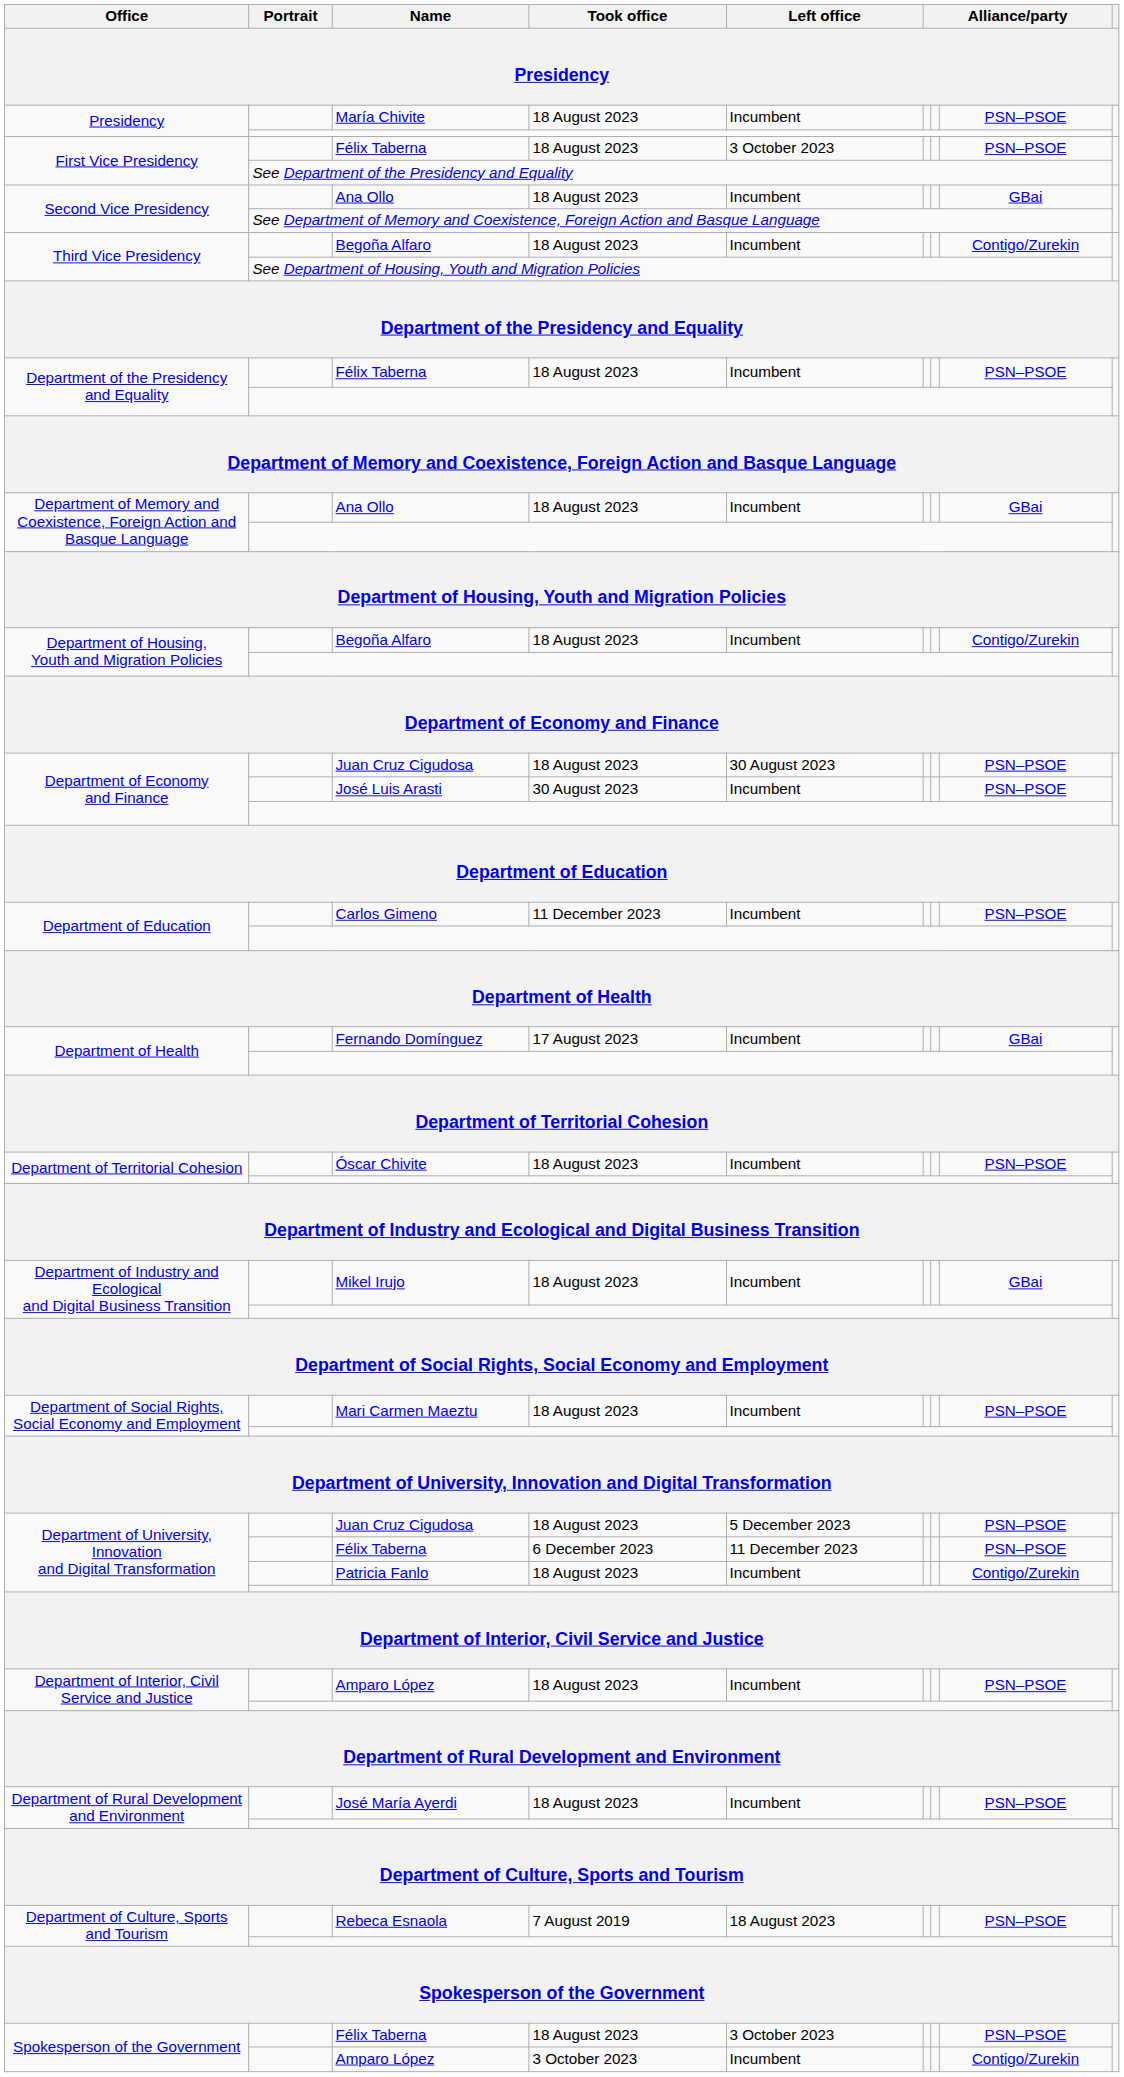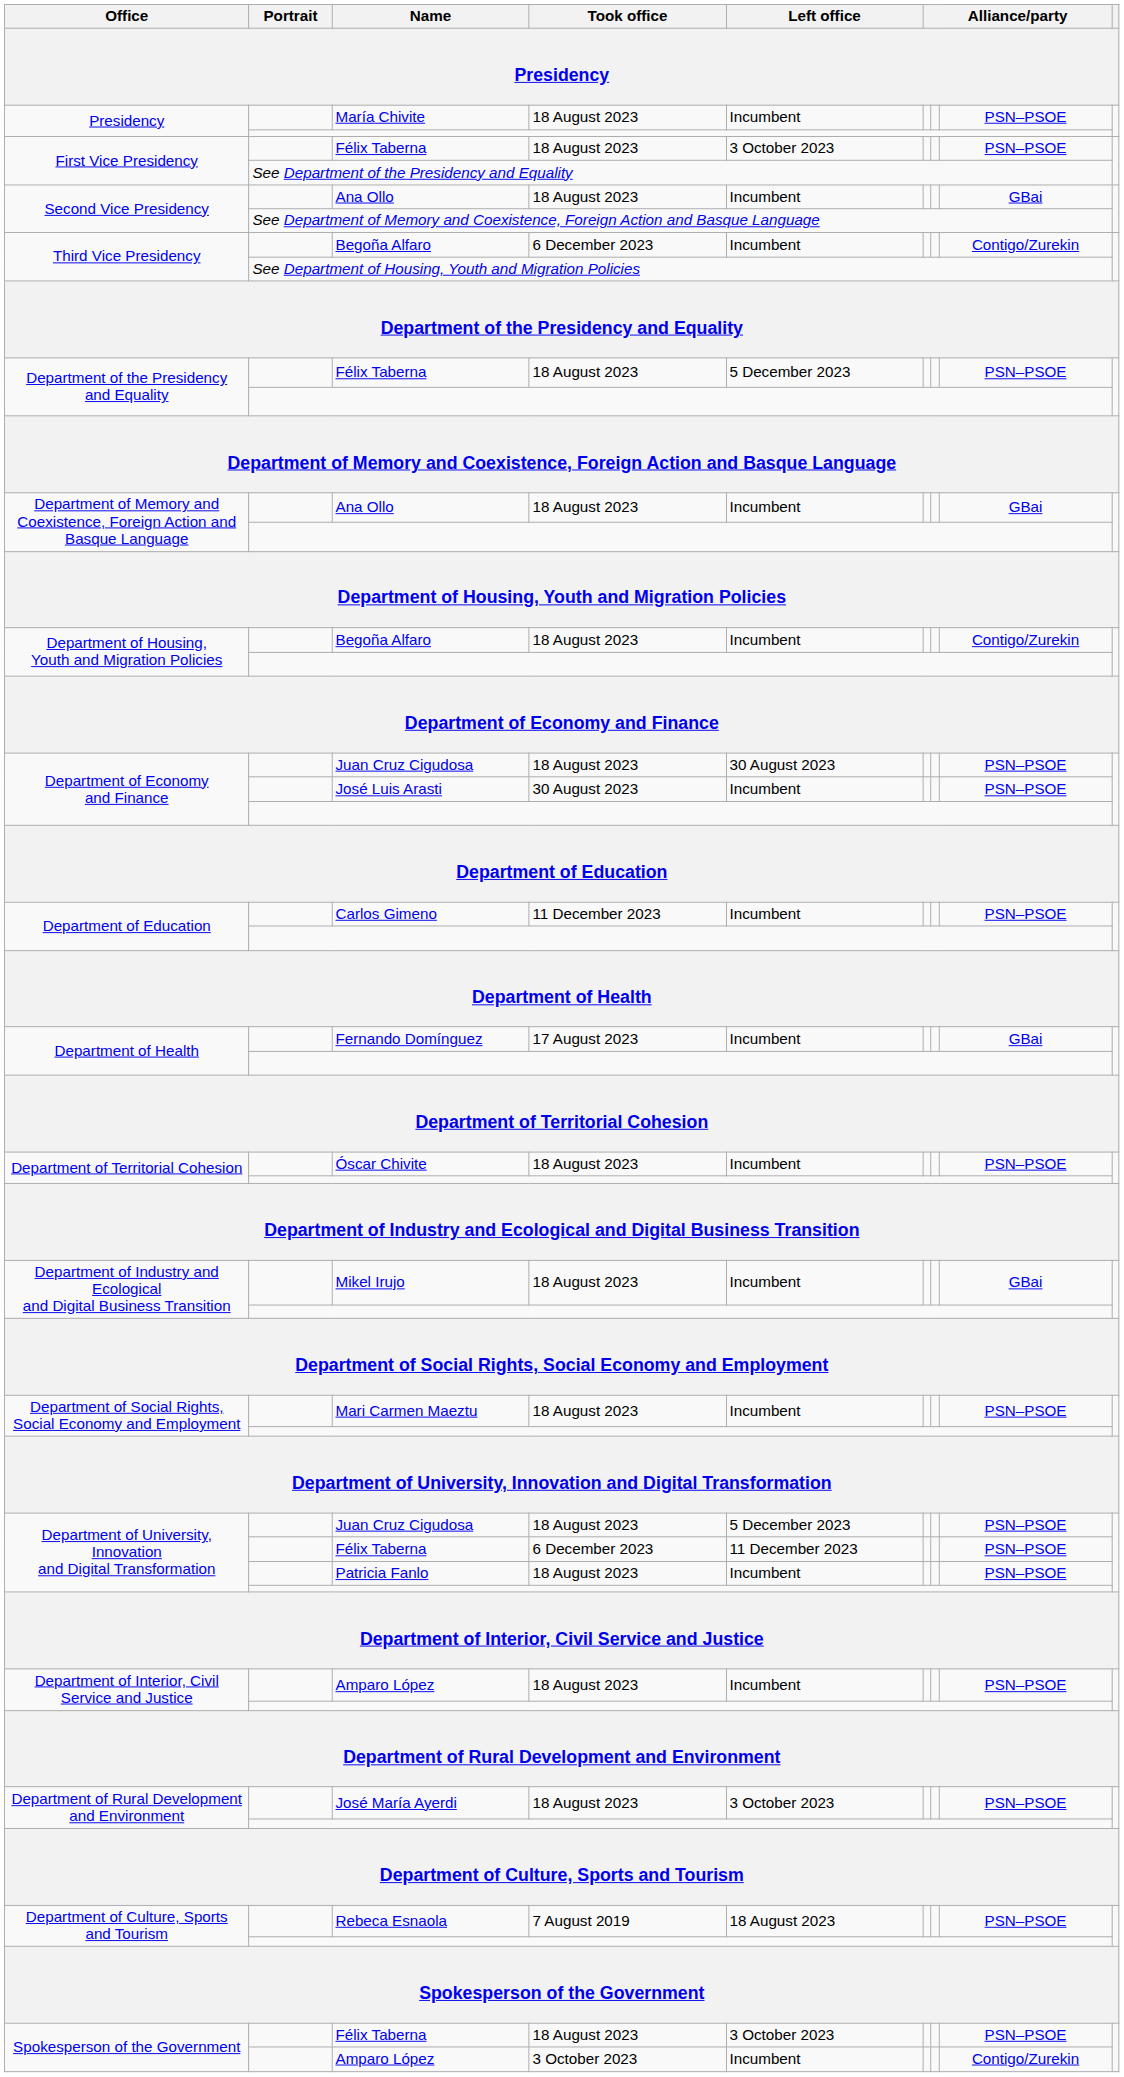(585, 244) 18 August 2023 -> (593, 244) 6 December 2023
(765, 372) Incumbent -> (790, 372) 5 December 2023
(1026, 1573) Contigo/Zurekin -> (1026, 1573) PSN–PSOE
(765, 1803) Incumbent -> (782, 1803) 3 October 2023
